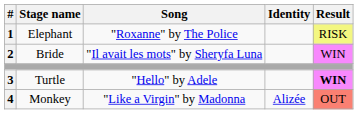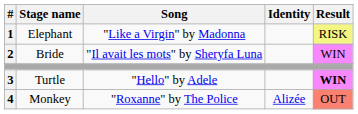(174, 34) "Roxanne" by The Police -> (174, 34) "Like a Virgin" by Madonna
(174, 99) "Like a Virgin" by Madonna -> (174, 99) "Roxanne" by The Police
